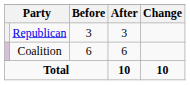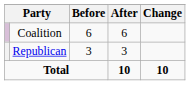rows swapped: (40, 32) <-> (40, 51)
